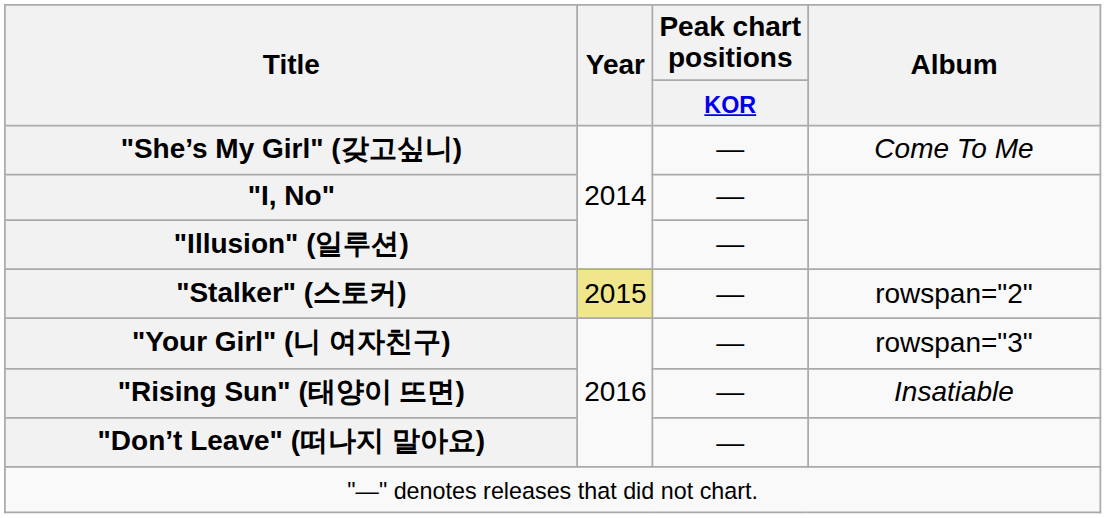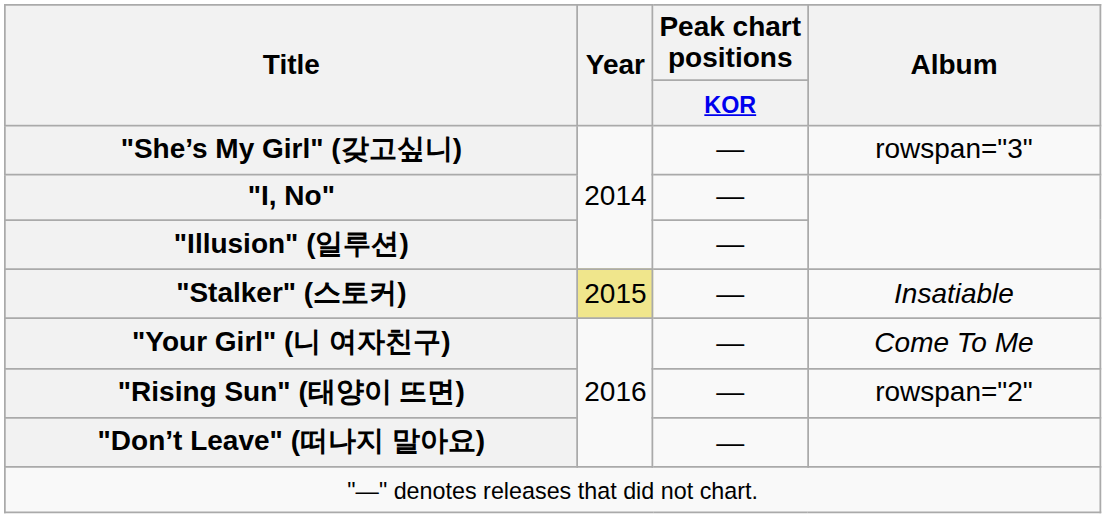(954, 149) Come To Me -> (954, 149) rowspan="3"
(954, 293) rowspan="2" -> (954, 293) Insatiable
(954, 343) rowspan="3" -> (954, 343) Come To Me
(954, 392) Insatiable -> (954, 392) rowspan="2"
